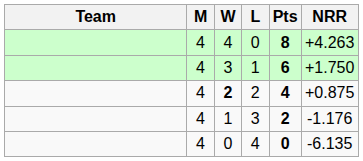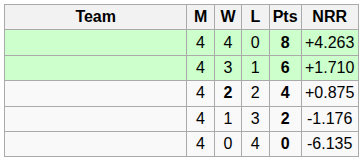(330, 67) +1.750 -> (330, 67) +1.710
